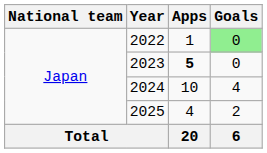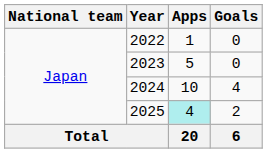(236, 40) lightgreen background -> (236, 40) no background
(190, 64) bold -> (190, 64) normal
(190, 112) no background -> (190, 112) paleturquoise background
